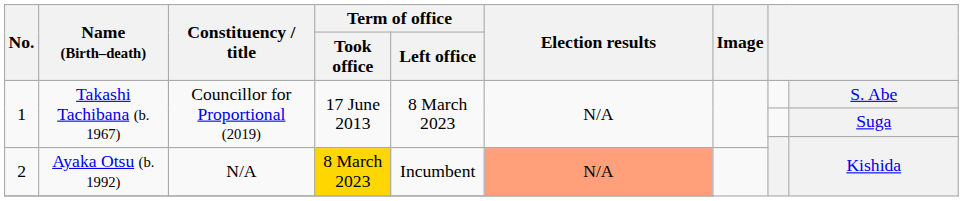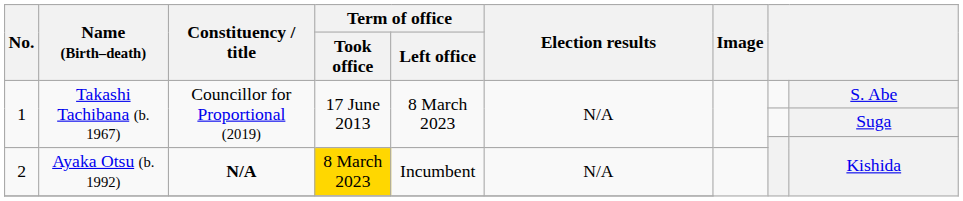(241, 171) normal -> (241, 171) bold
(598, 171) lightsalmon background -> (598, 171) no background
